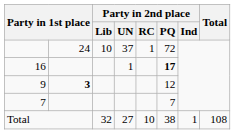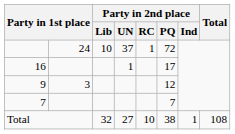(170, 66) bold -> (170, 66) normal
(87, 84) bold -> (87, 84) normal
